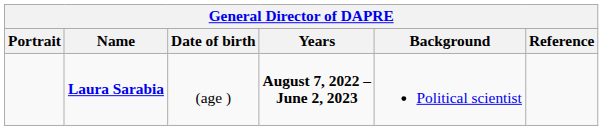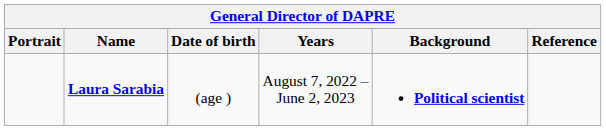(317, 89) bold -> (316, 89) normal
(450, 98) normal -> (450, 98) bold
